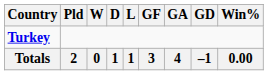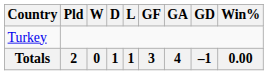(29, 37) bold -> (27, 37) normal
